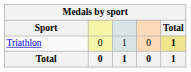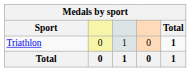(173, 44) khaki background -> (173, 44) no background
